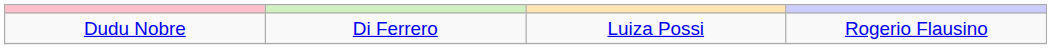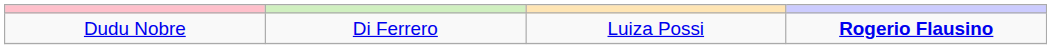(916, 28) normal -> (916, 28) bold
